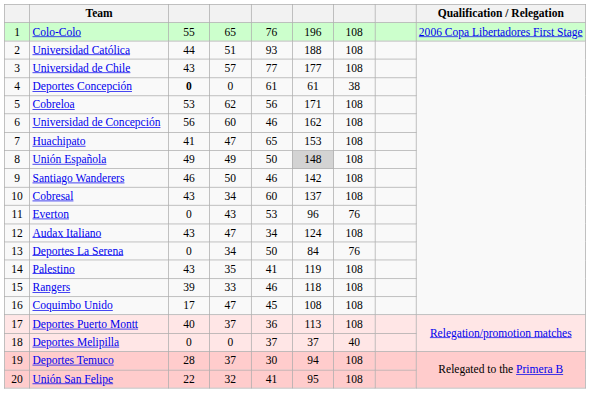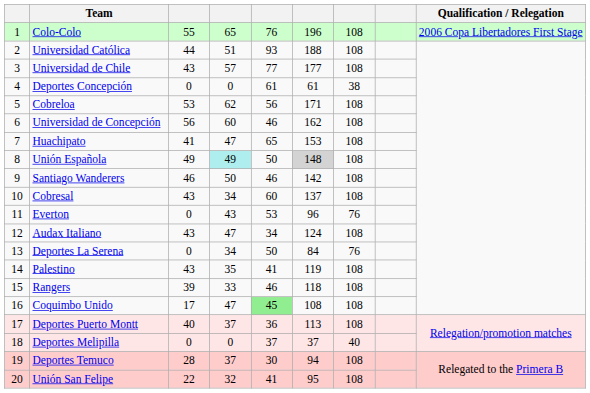(189, 86) bold -> (189, 86) normal
(230, 159) no background -> (230, 159) paleturquoise background
(272, 305) no background -> (272, 305) lightgreen background
